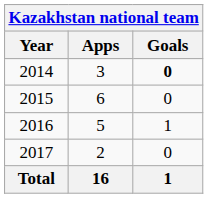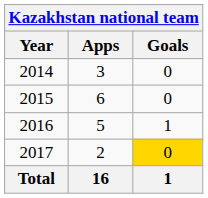(168, 71) bold -> (168, 71) normal
(168, 152) no background -> (168, 152) gold background
